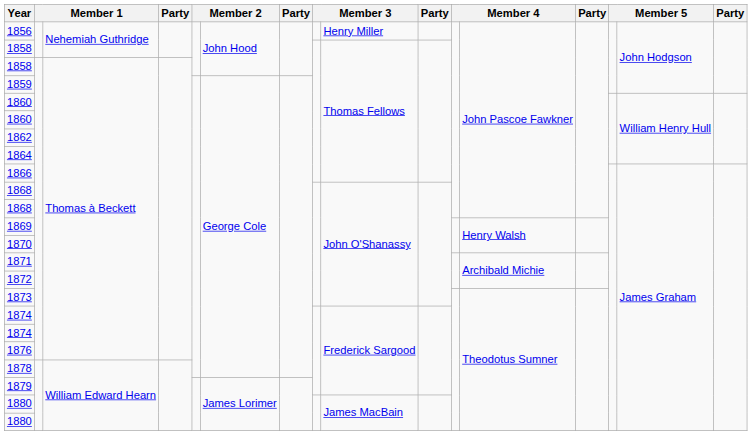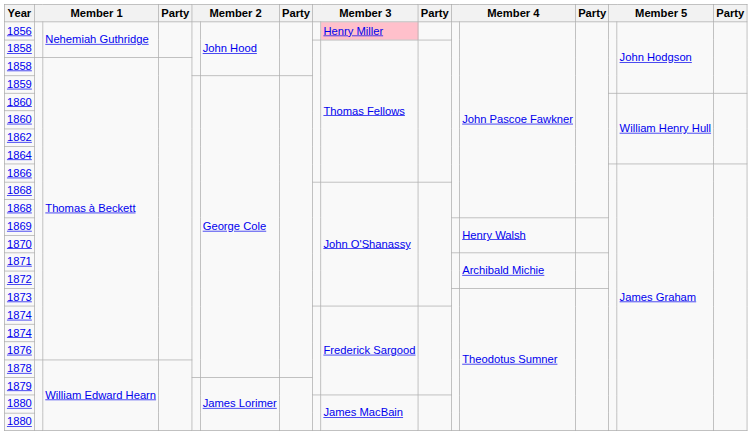(353, 31) no background -> (353, 31) pink background
